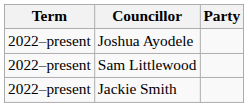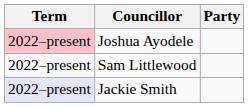(49, 41) no background -> (49, 41) pink background
(49, 89) no background -> (49, 89) lavender background
